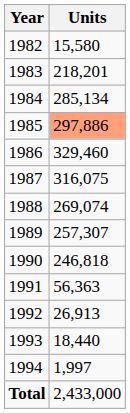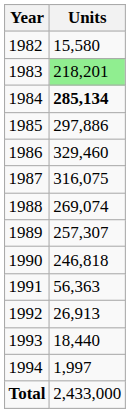(81, 71) no background -> (81, 71) lightgreen background
(81, 98) normal -> (81, 98) bold
(81, 125) lightsalmon background -> (81, 125) no background
